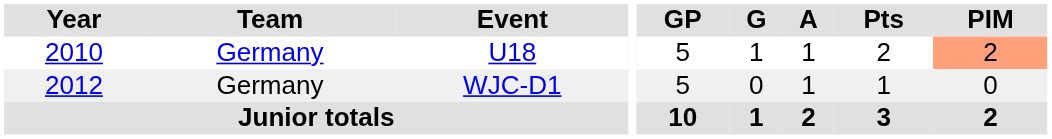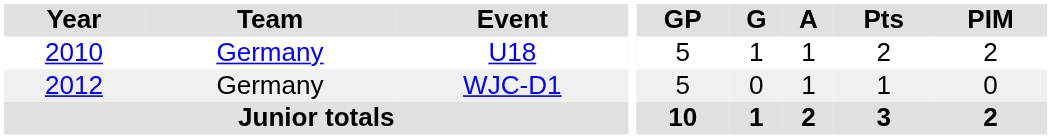(990, 52) lightsalmon background -> (990, 52) no background
